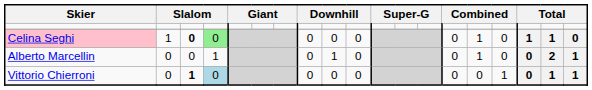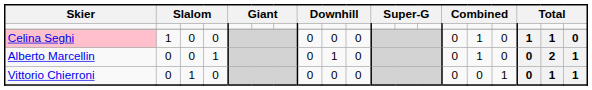(192, 38) bold -> (192, 38) normal
(215, 38) lightgreen background -> (215, 38) no background
(192, 75) bold -> (192, 75) normal
(215, 75) lightblue background -> (215, 75) no background
